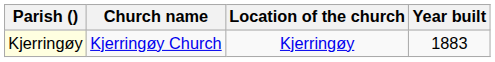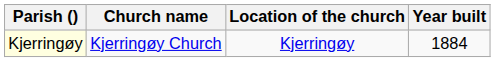(449, 43) 1883 -> (449, 43) 1884
